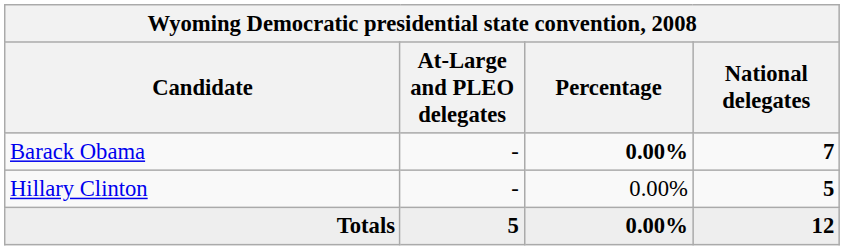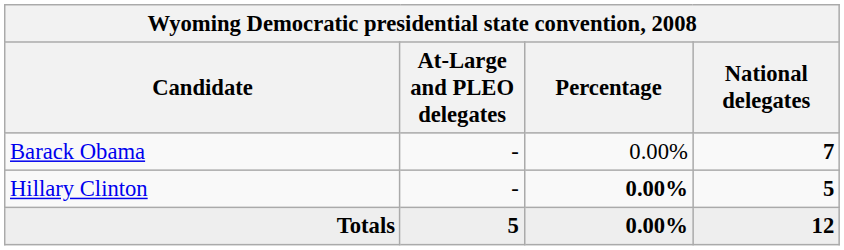(657, 151) bold -> (659, 151) normal
(659, 189) normal -> (657, 189) bold
